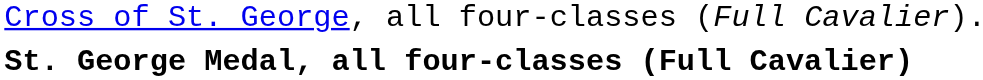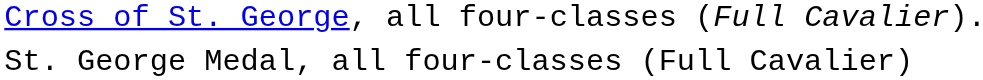(459, 62) bold -> (459, 62) normal
